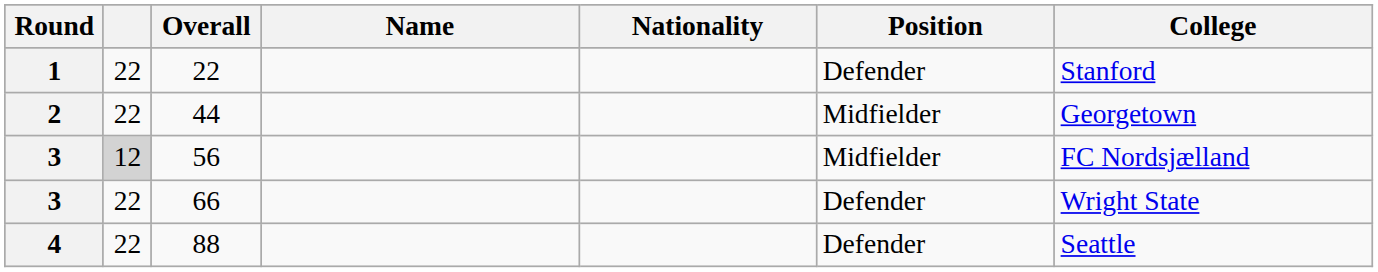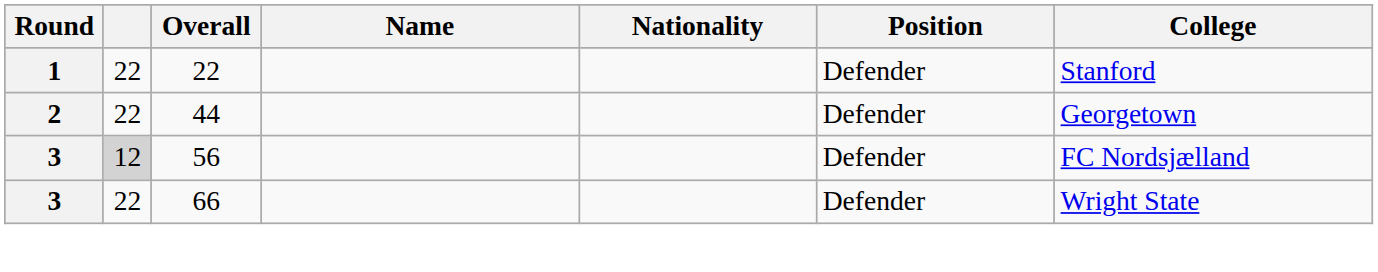(882, 113) Midfielder -> (874, 113) Defender
(882, 157) Midfielder -> (874, 157) Defender
- row: (206, 244)
